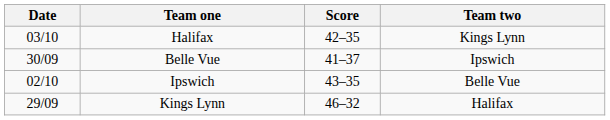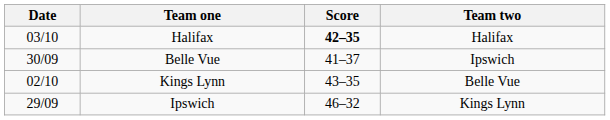(342, 37) normal -> (342, 37) bold
(492, 37) Kings Lynn -> (492, 37) Halifax
(192, 81) Ipswich -> (192, 81) Kings Lynn
(192, 103) Kings Lynn -> (192, 103) Ipswich
(492, 103) Halifax -> (492, 103) Kings Lynn
